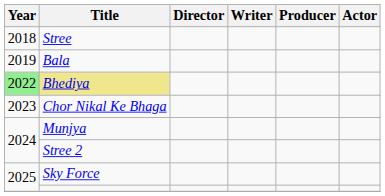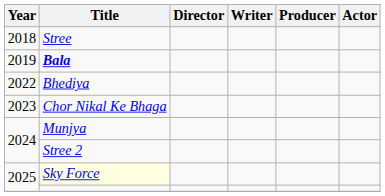(56, 60) normal -> (57, 60) bold
(22, 83) lightgreen background -> (22, 83) no background
(66, 83) khaki background -> (66, 83) no background
(71, 173) no background -> (71, 173) lightyellow background
